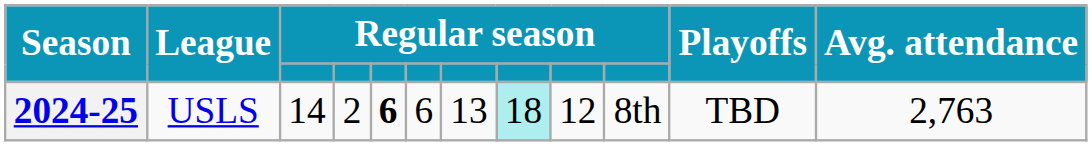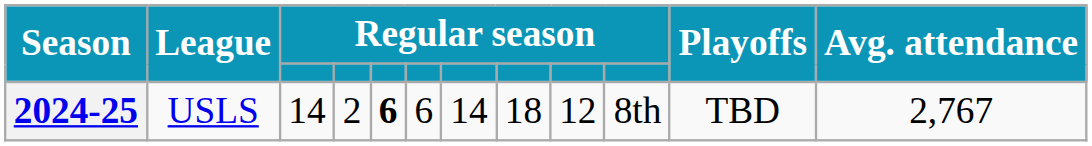(469, 110) 13 -> (469, 110) 14
(523, 110) paleturquoise background -> (523, 110) no background
(951, 110) 2,763 -> (951, 110) 2,767
